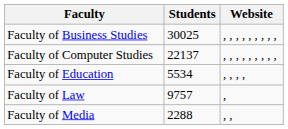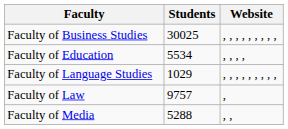- row: (80, 54)
+ row: (80, 74)
(180, 114) 2288 -> (180, 114) 5288
